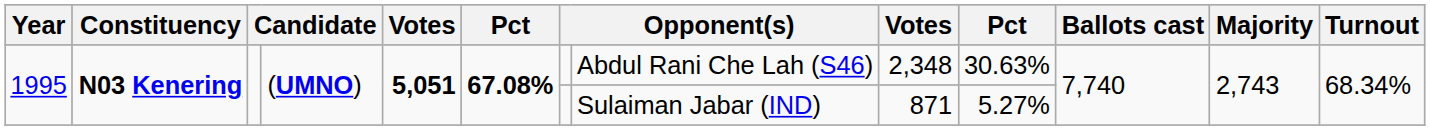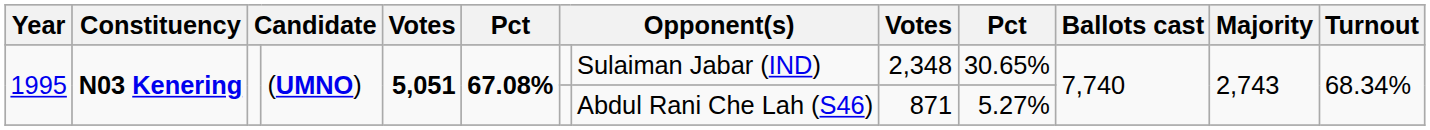(725, 65) Abdul Rani Che Lah (S46) -> (699, 65) Sulaiman Jabar (IND)
(1007, 65) 30.63% -> (1007, 65) 30.65%
(699, 105) Sulaiman Jabar (IND) -> (725, 105) Abdul Rani Che Lah (S46)
